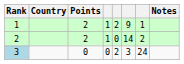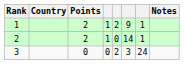(142, 39) 2 -> (142, 39) 1
(17, 53) lightblue background -> (17, 53) no background
